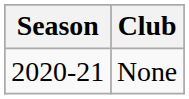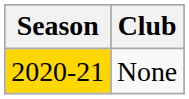(58, 70) no background -> (58, 70) gold background
